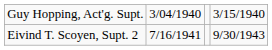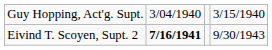(175, 34) normal -> (175, 34) bold
